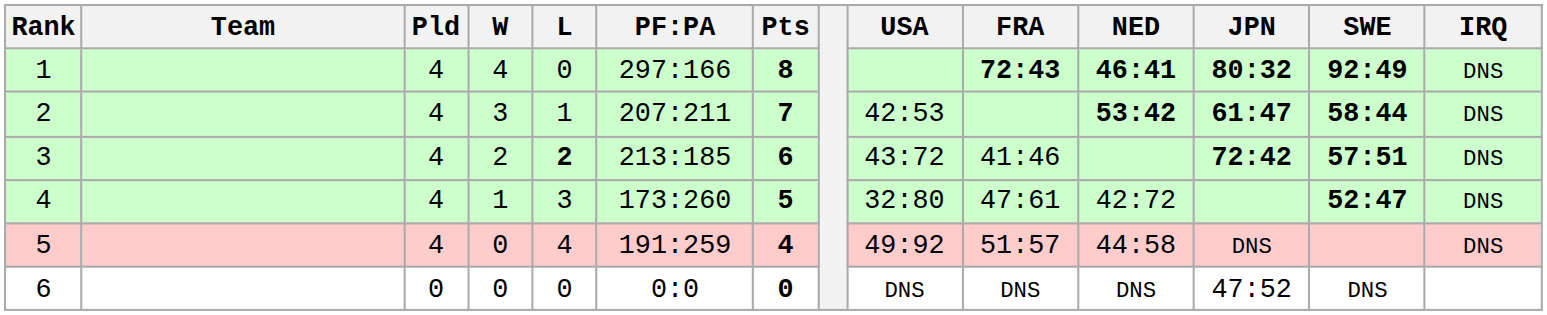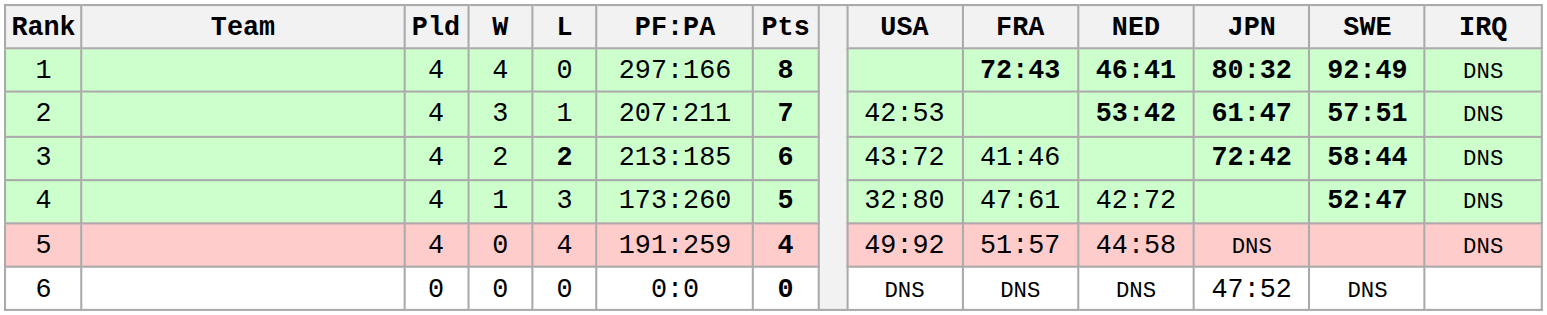(1367, 114) 58:44 -> (1367, 114) 57:51
(1367, 158) 57:51 -> (1367, 158) 58:44
